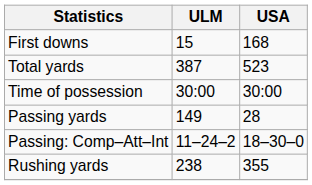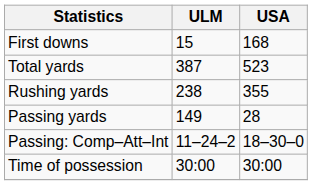rows swapped: (58, 166) <-> (75, 92)
